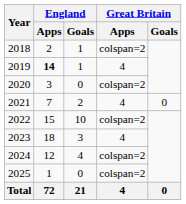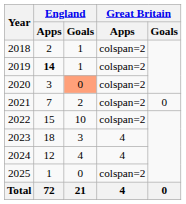(122, 66) 4 -> (122, 66) colspan=2
(80, 84) no background -> (80, 84) lightsalmon background
(122, 102) 4 -> (122, 102) colspan=2
(122, 155) colspan=2 -> (122, 155) 4
